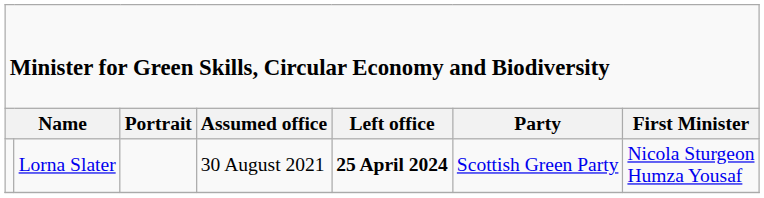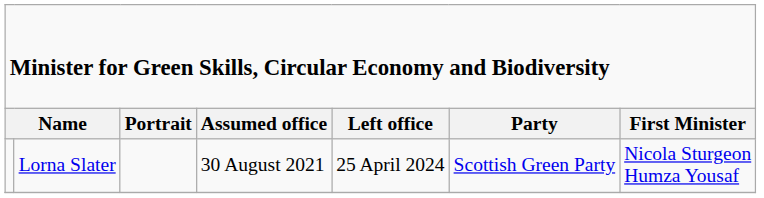(392, 165) bold -> (390, 165) normal
